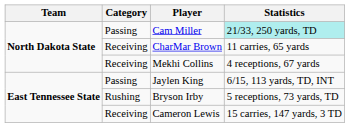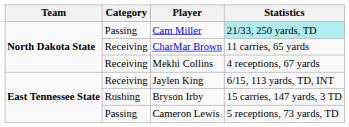(121, 80) Passing -> (126, 80) Receiving
(283, 97) 5 receptions, 73 yards, TD -> (284, 97) 15 carries, 147 yards, 3 TD
(126, 113) Receiving -> (121, 113) Passing
(284, 113) 15 carries, 147 yards, 3 TD -> (283, 113) 5 receptions, 73 yards, TD
